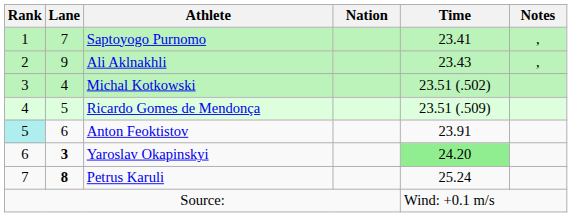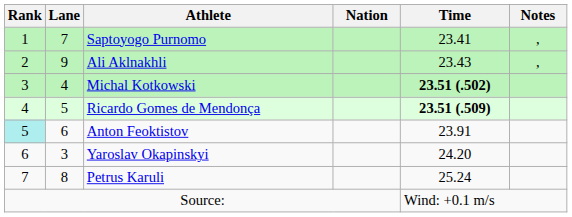(455, 85) normal -> (455, 85) bold
(455, 108) normal -> (455, 108) bold
(64, 154) bold -> (64, 154) normal
(455, 154) lightgreen background -> (455, 154) no background
(64, 177) bold -> (64, 177) normal
